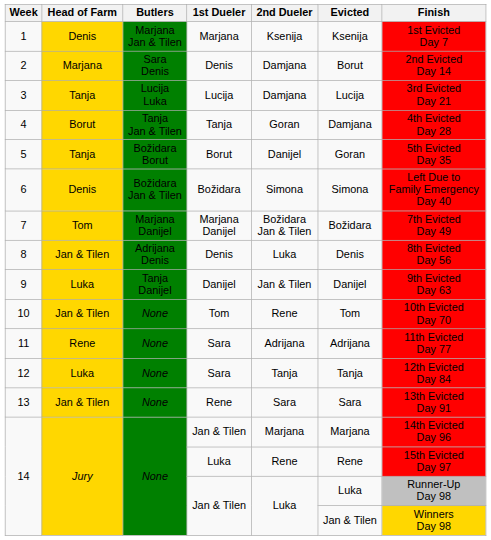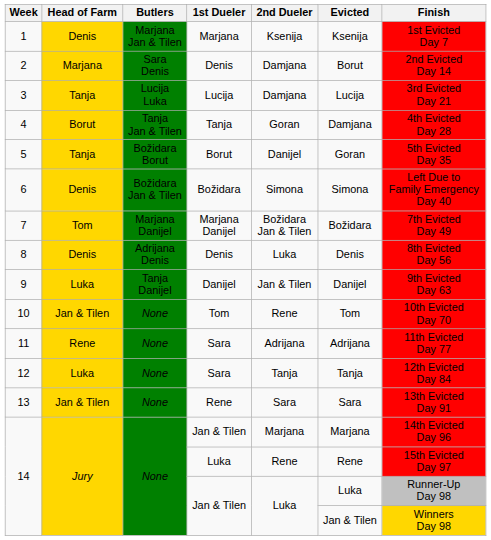(82, 255) Jan & Tilen -> (82, 255) Denis
